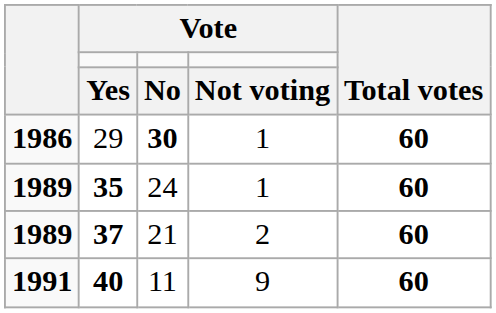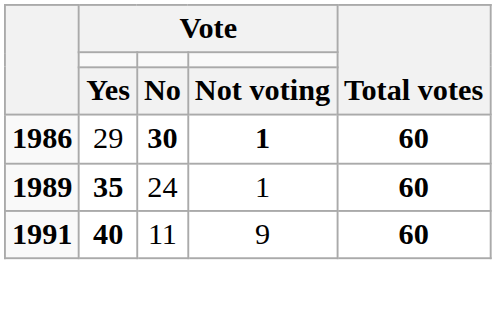(262, 138) normal -> (262, 138) bold
- row: (108, 234)
